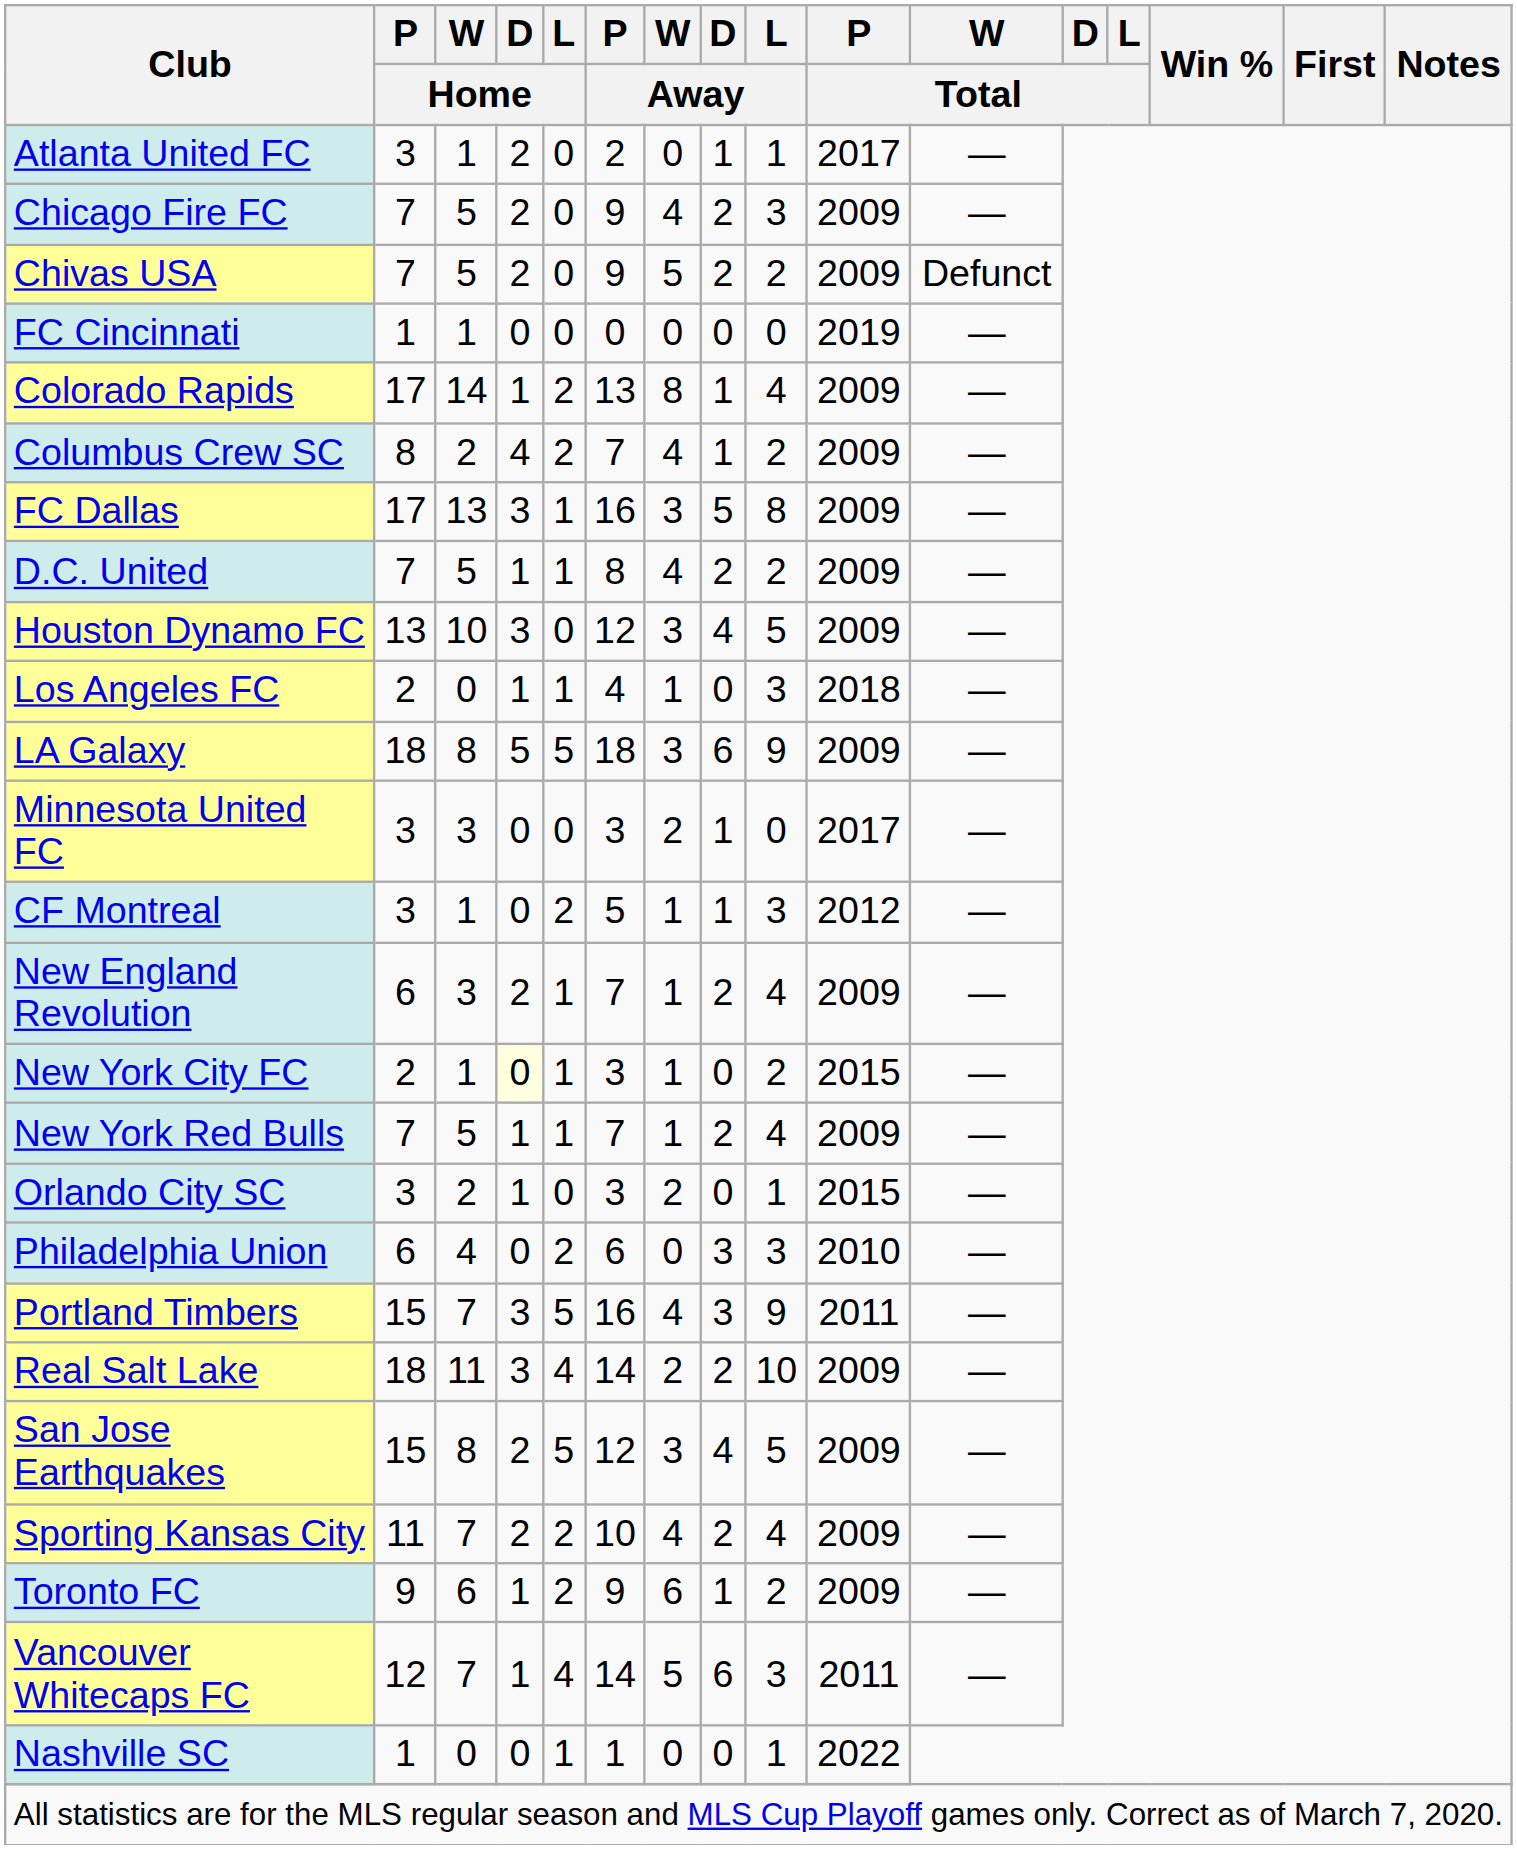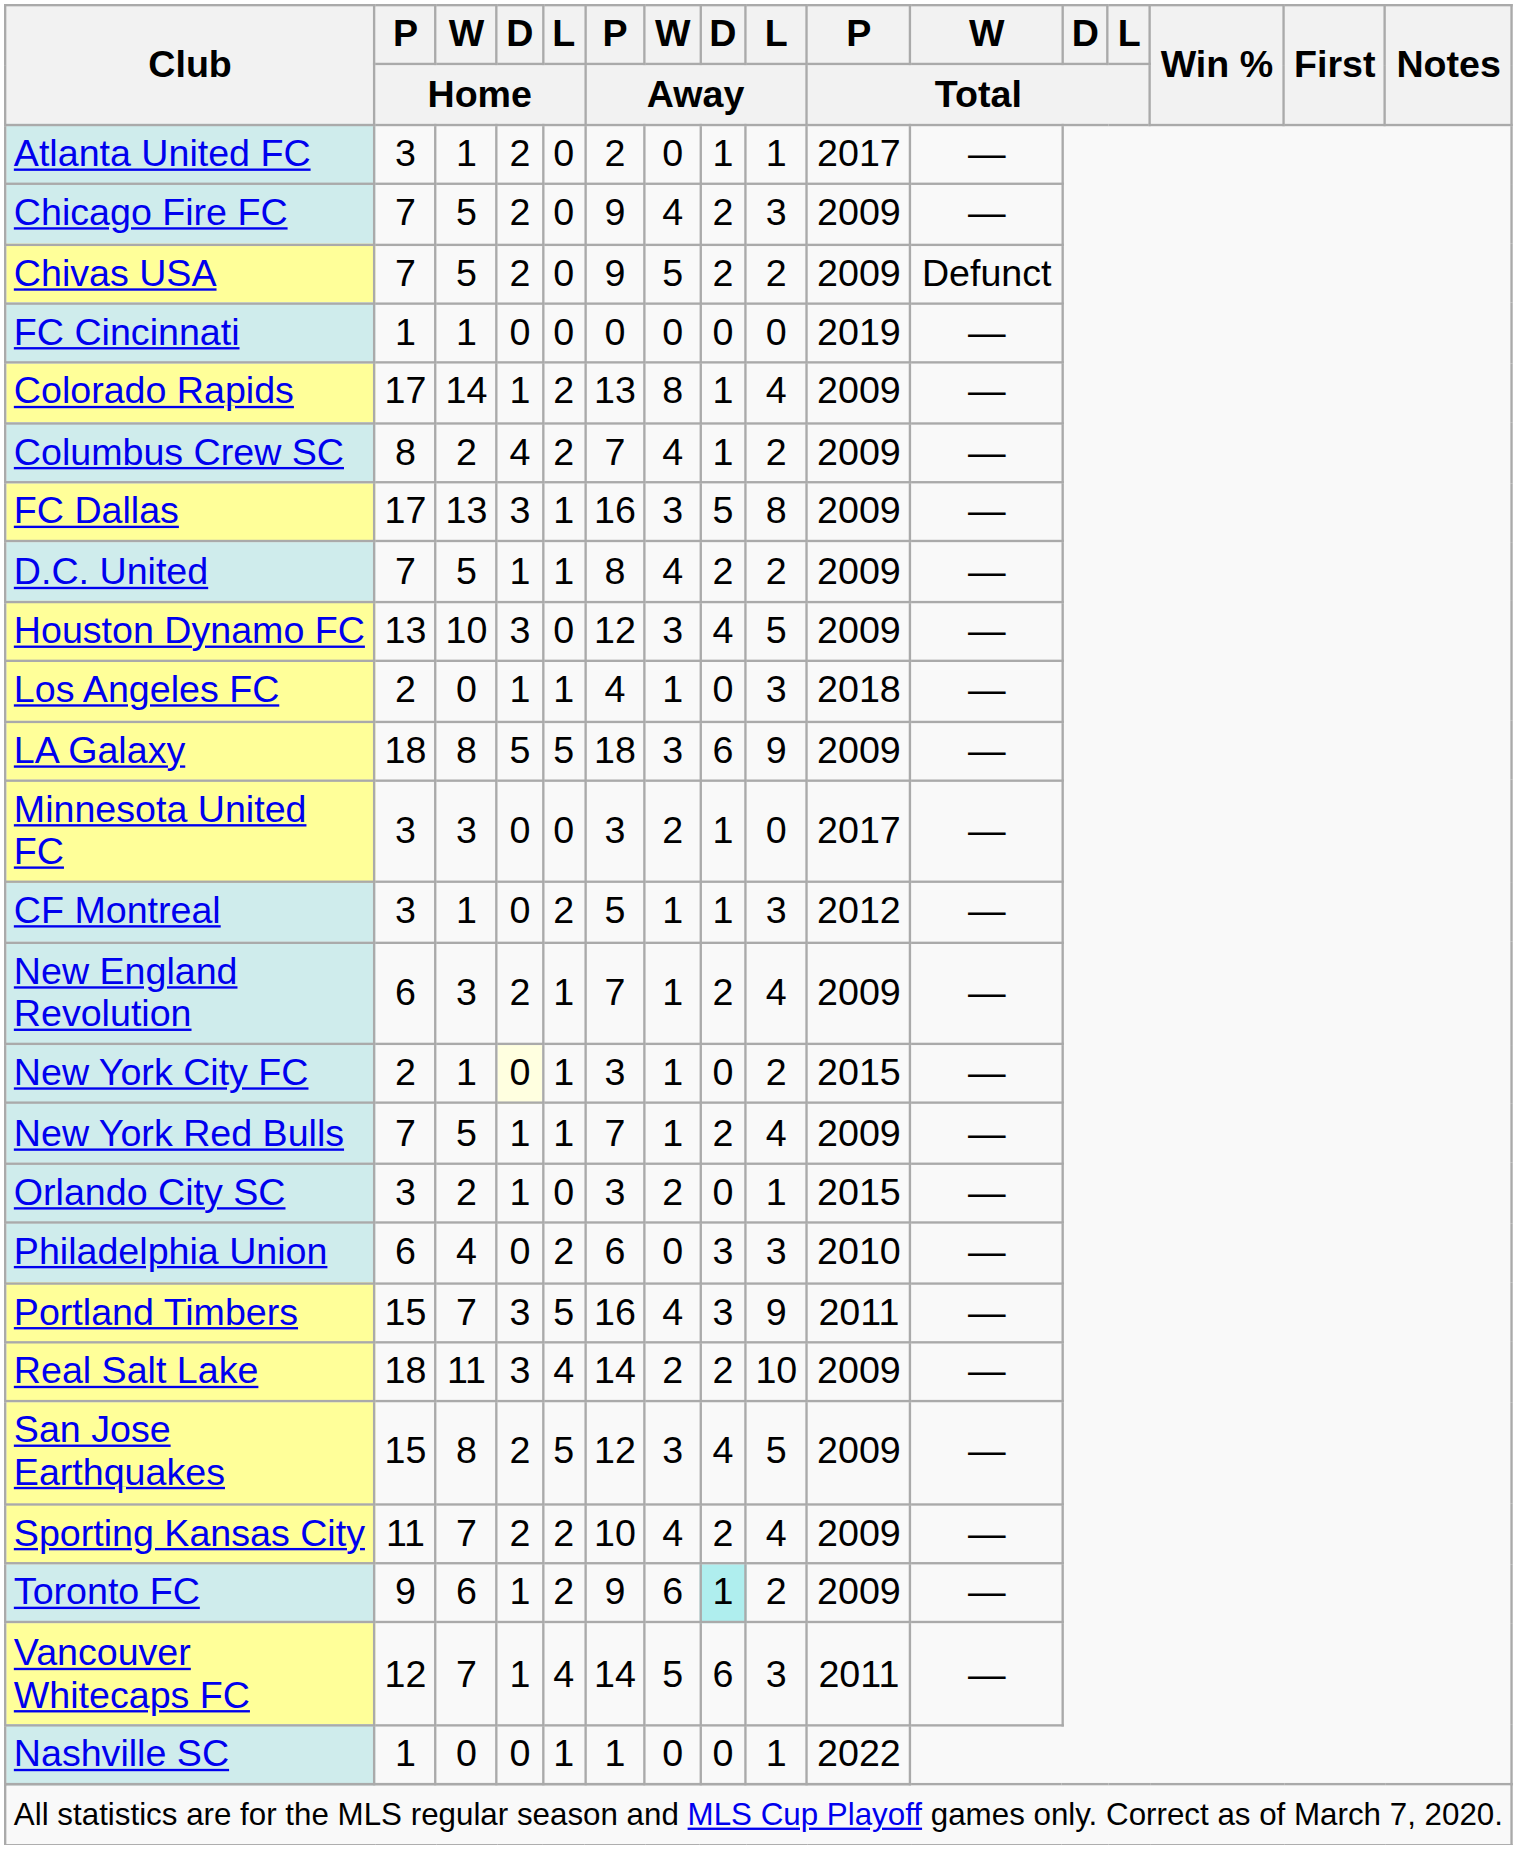(723, 1592) no background -> (723, 1592) paleturquoise background
